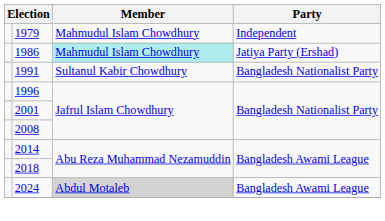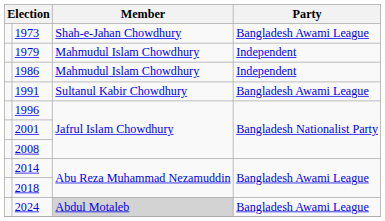+ row: (27, 33)
(127, 52) paleturquoise background -> (127, 71) no background
(287, 52) Jatiya Party (Ershad) -> (266, 71) Independent
(307, 71) Bangladesh Nationalist Party -> (303, 91) Bangladesh Awami League
